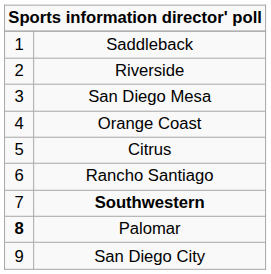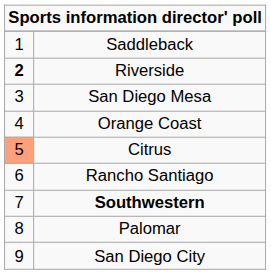(19, 71) normal -> (19, 71) bold
(19, 150) no background -> (19, 150) lightsalmon background
(19, 229) bold -> (19, 229) normal
